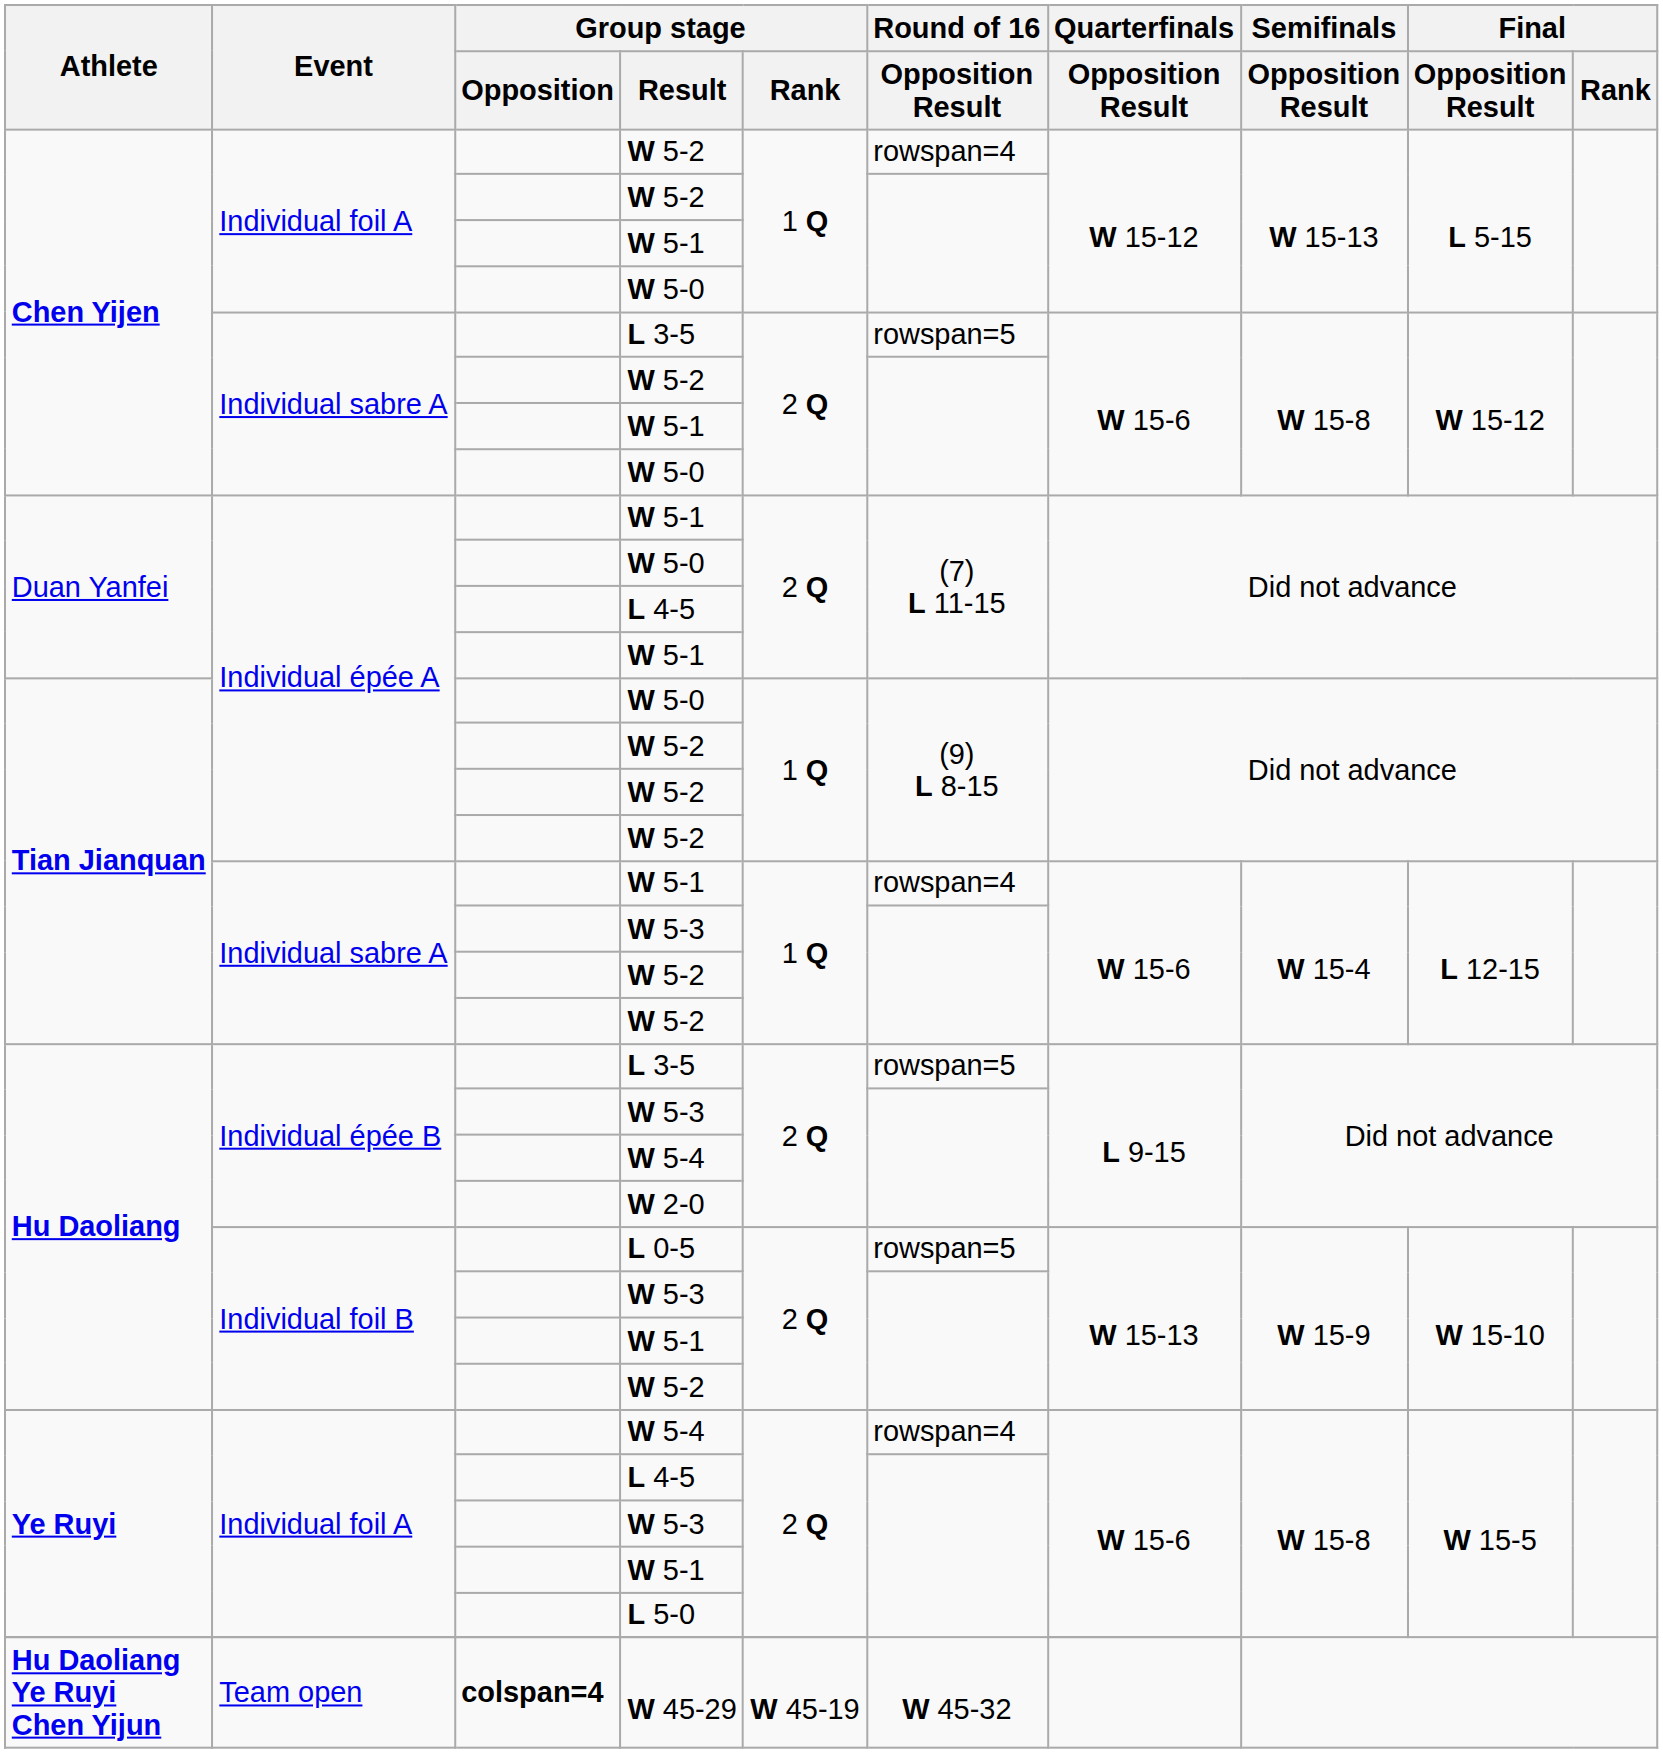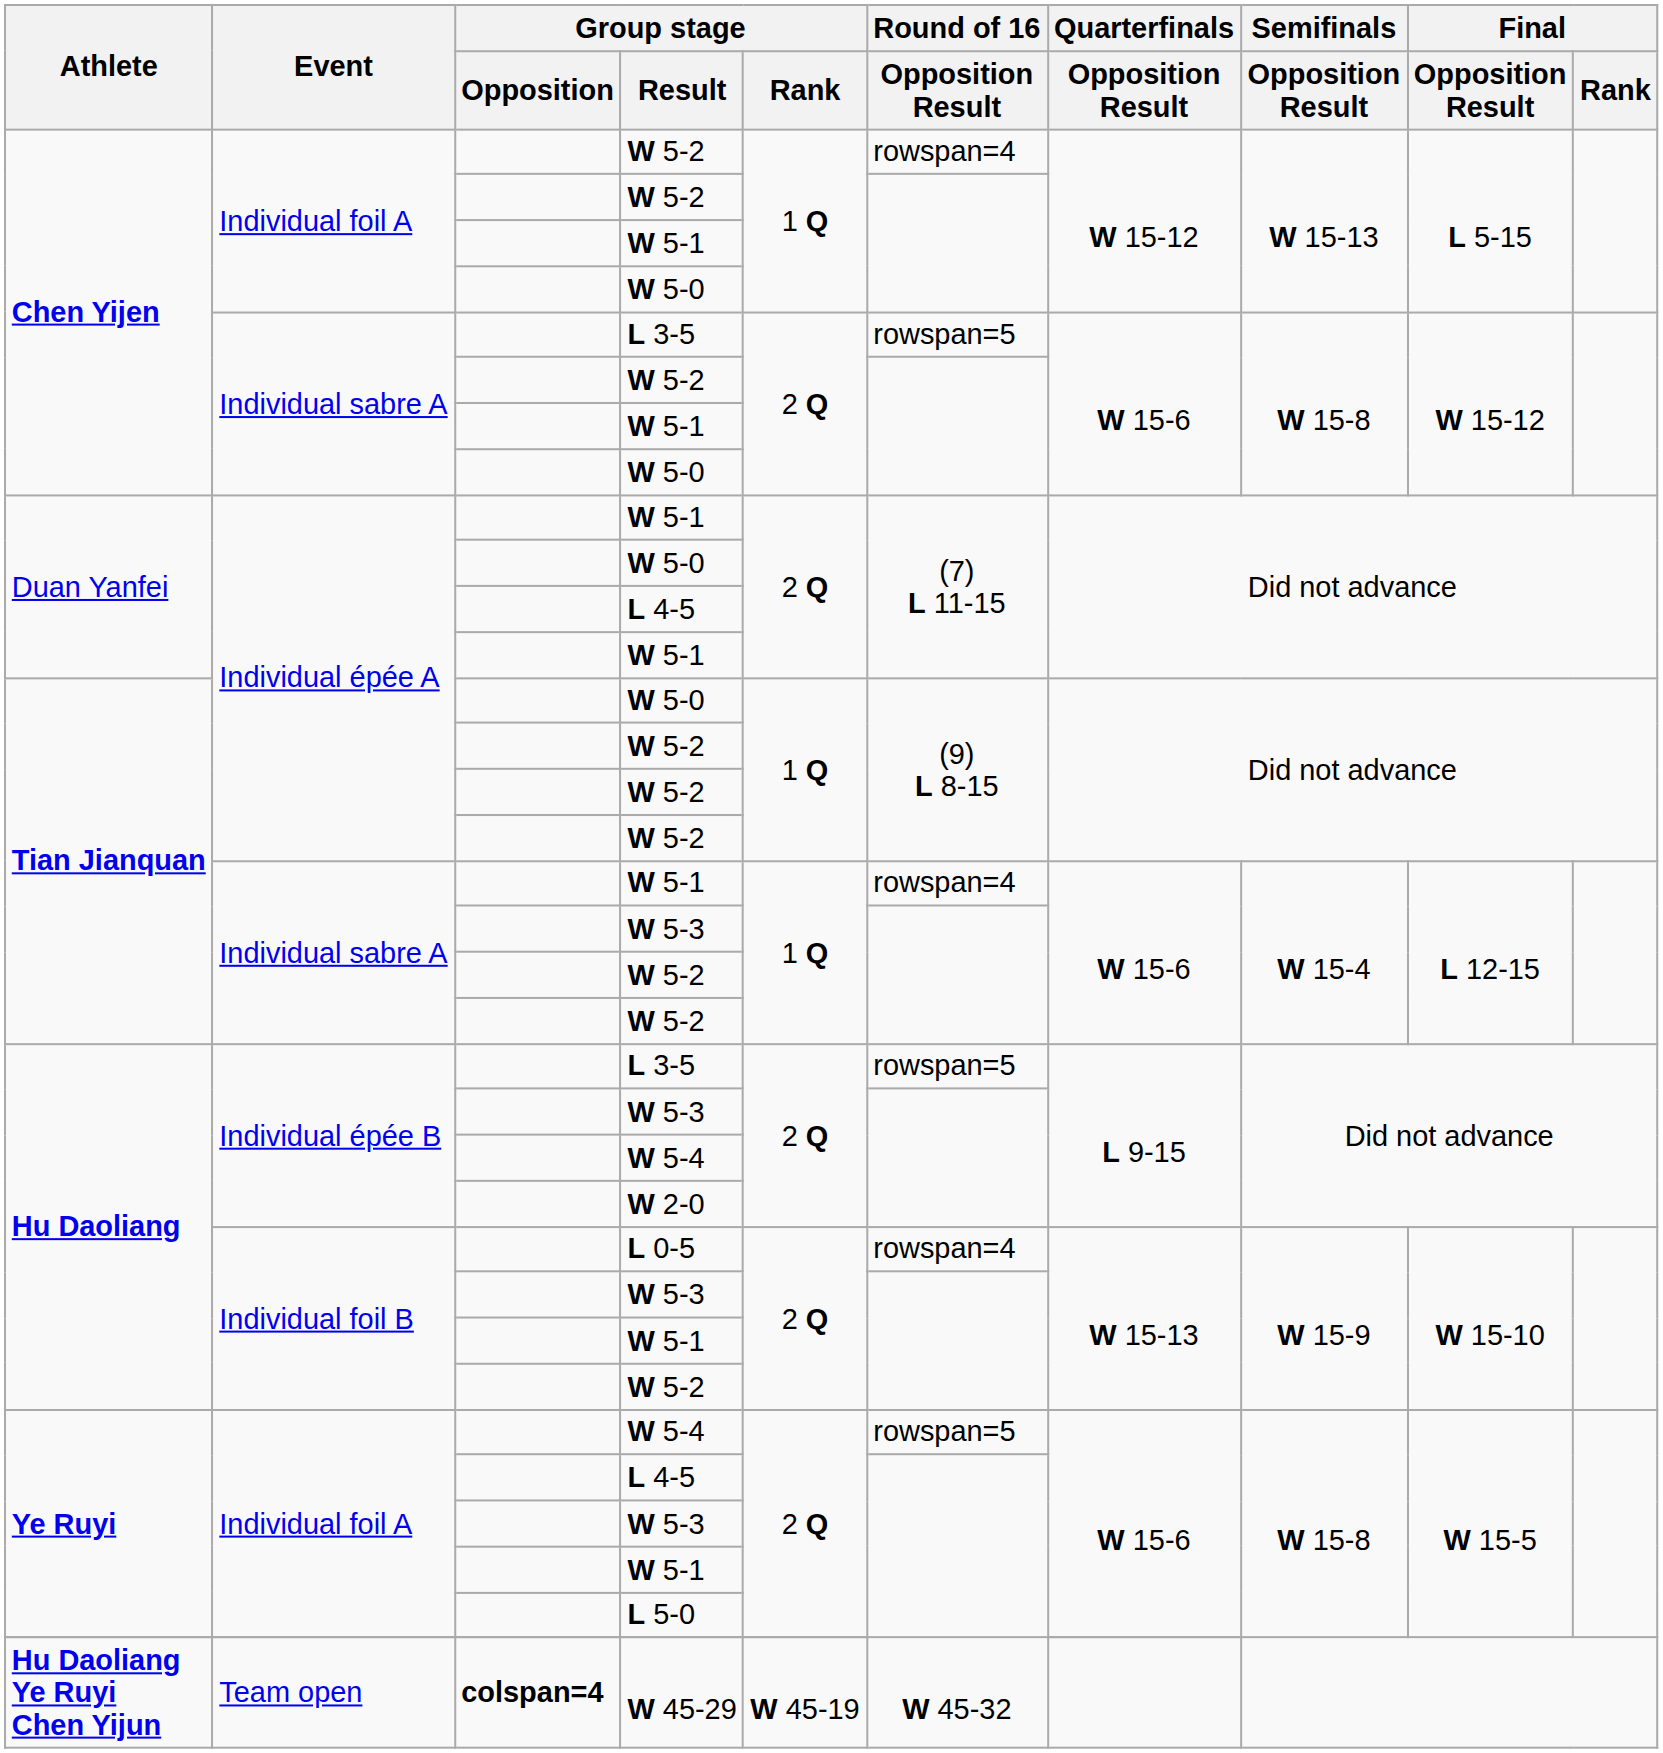(944, 1249) rowspan=5 -> (944, 1249) rowspan=4
(944, 1432) rowspan=4 -> (944, 1432) rowspan=5
